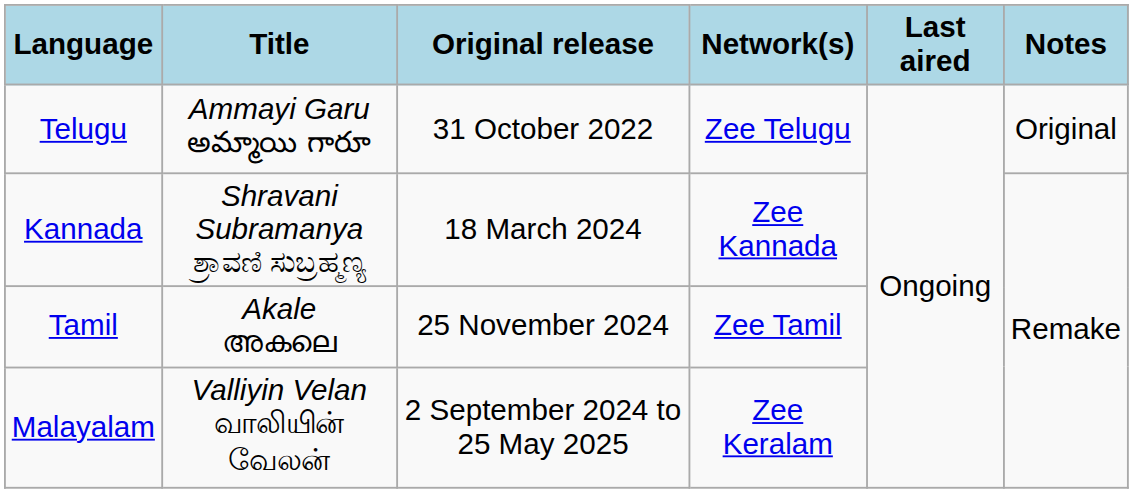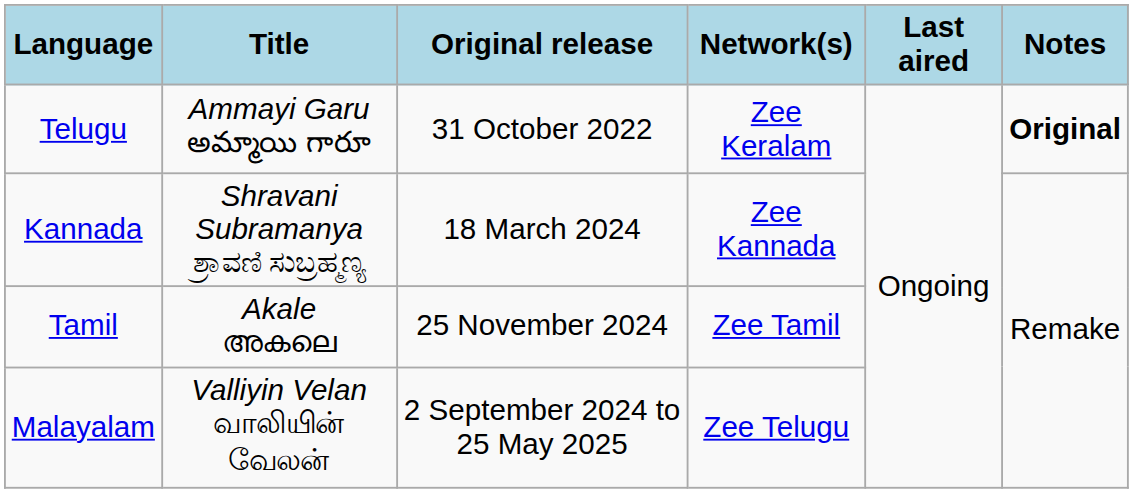(778, 128) Zee Telugu -> (776, 128) Zee Keralam
(1066, 128) normal -> (1065, 128) bold
(778, 426) Zee Keralam -> (776, 426) Zee Telugu
